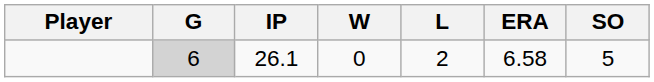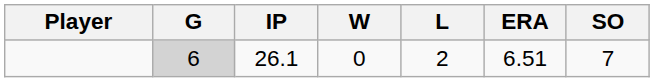(525, 58) 6.58 -> (525, 58) 6.51
(608, 58) 5 -> (608, 58) 7
